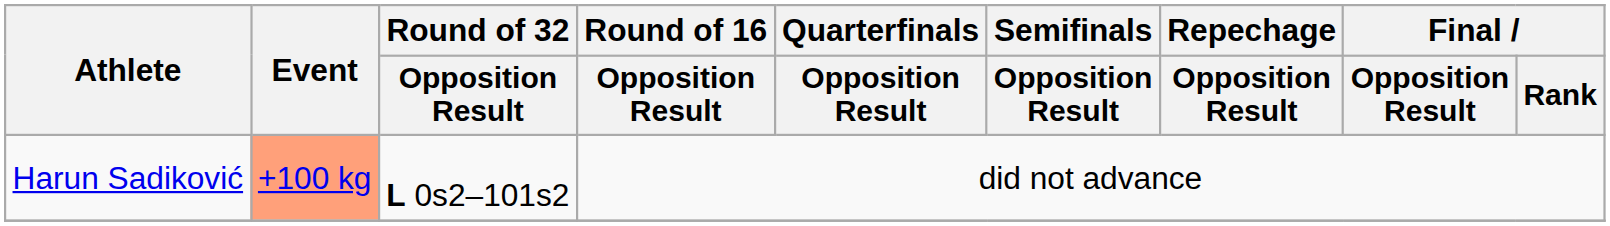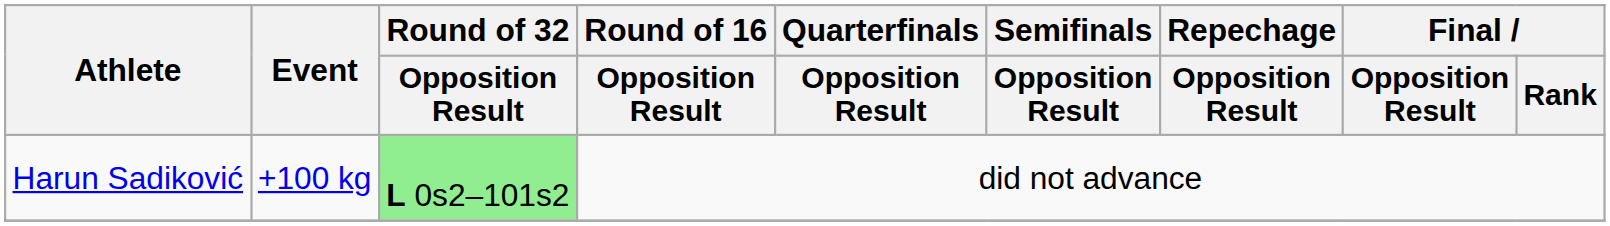(315, 178) lightsalmon background -> (315, 178) no background
(478, 196) no background -> (478, 196) lightgreen background
